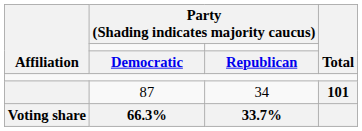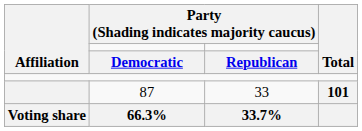(262, 92) 34 -> (262, 92) 33
